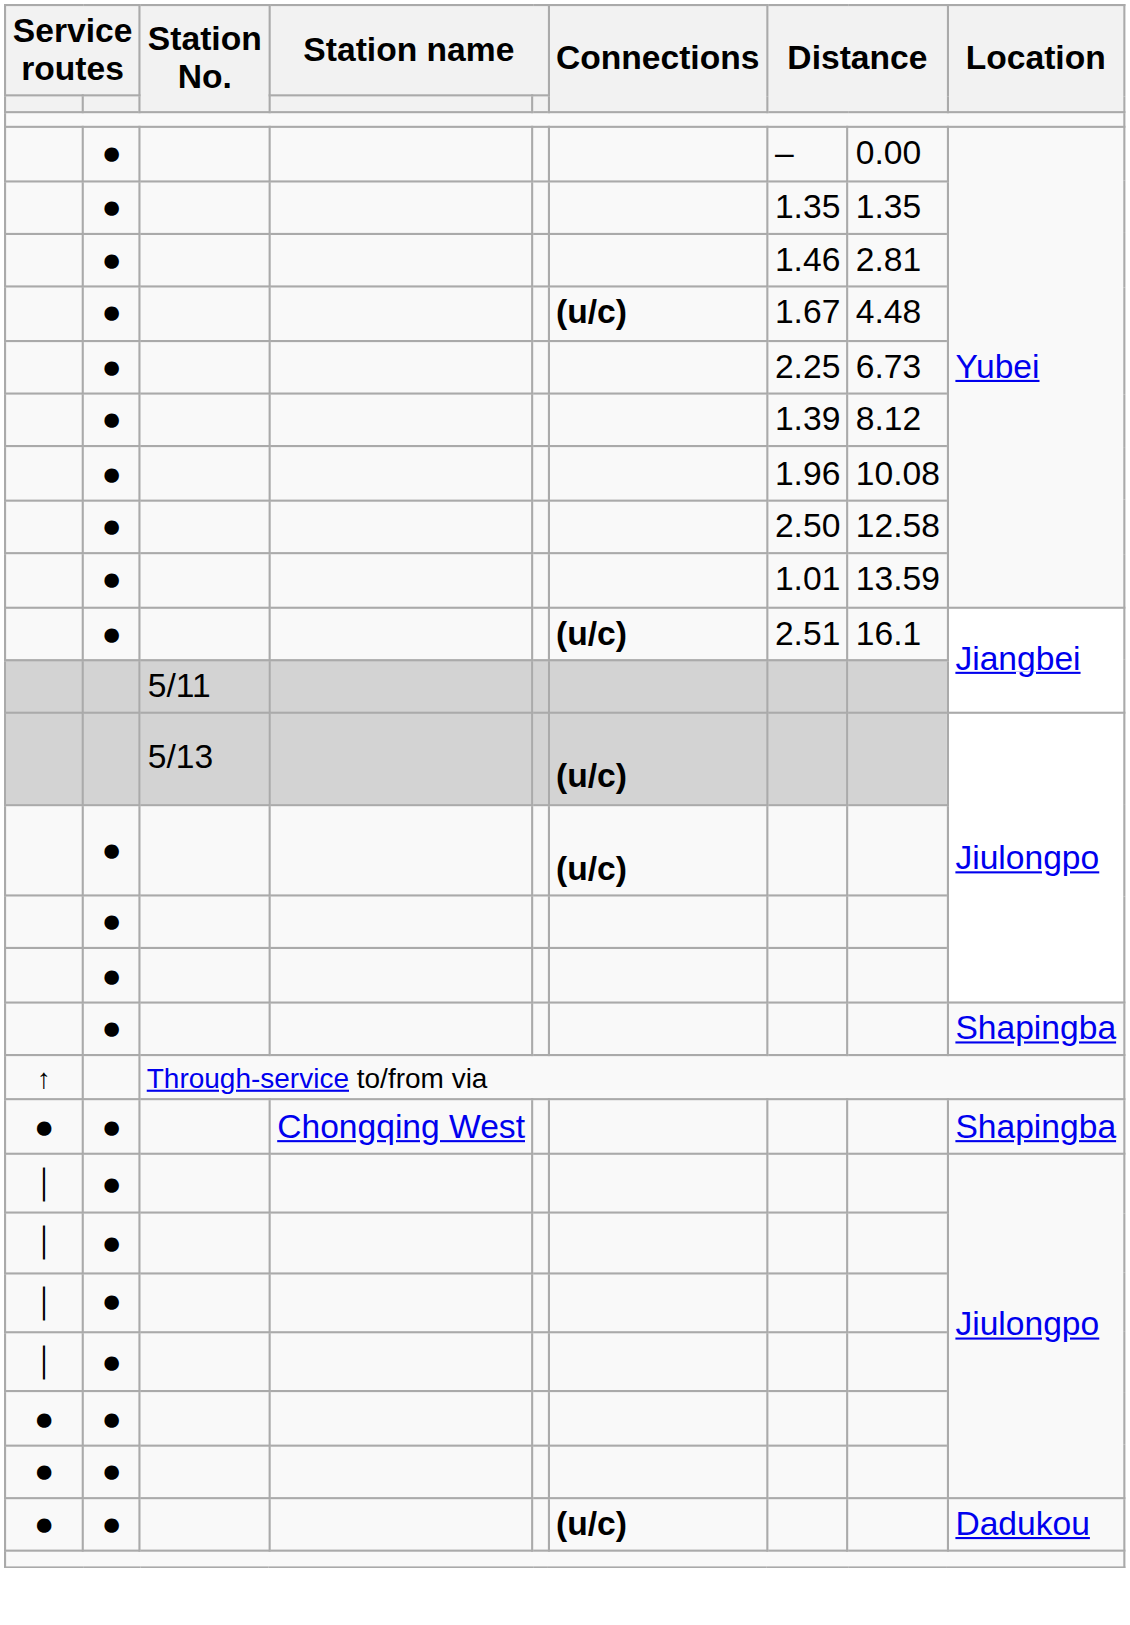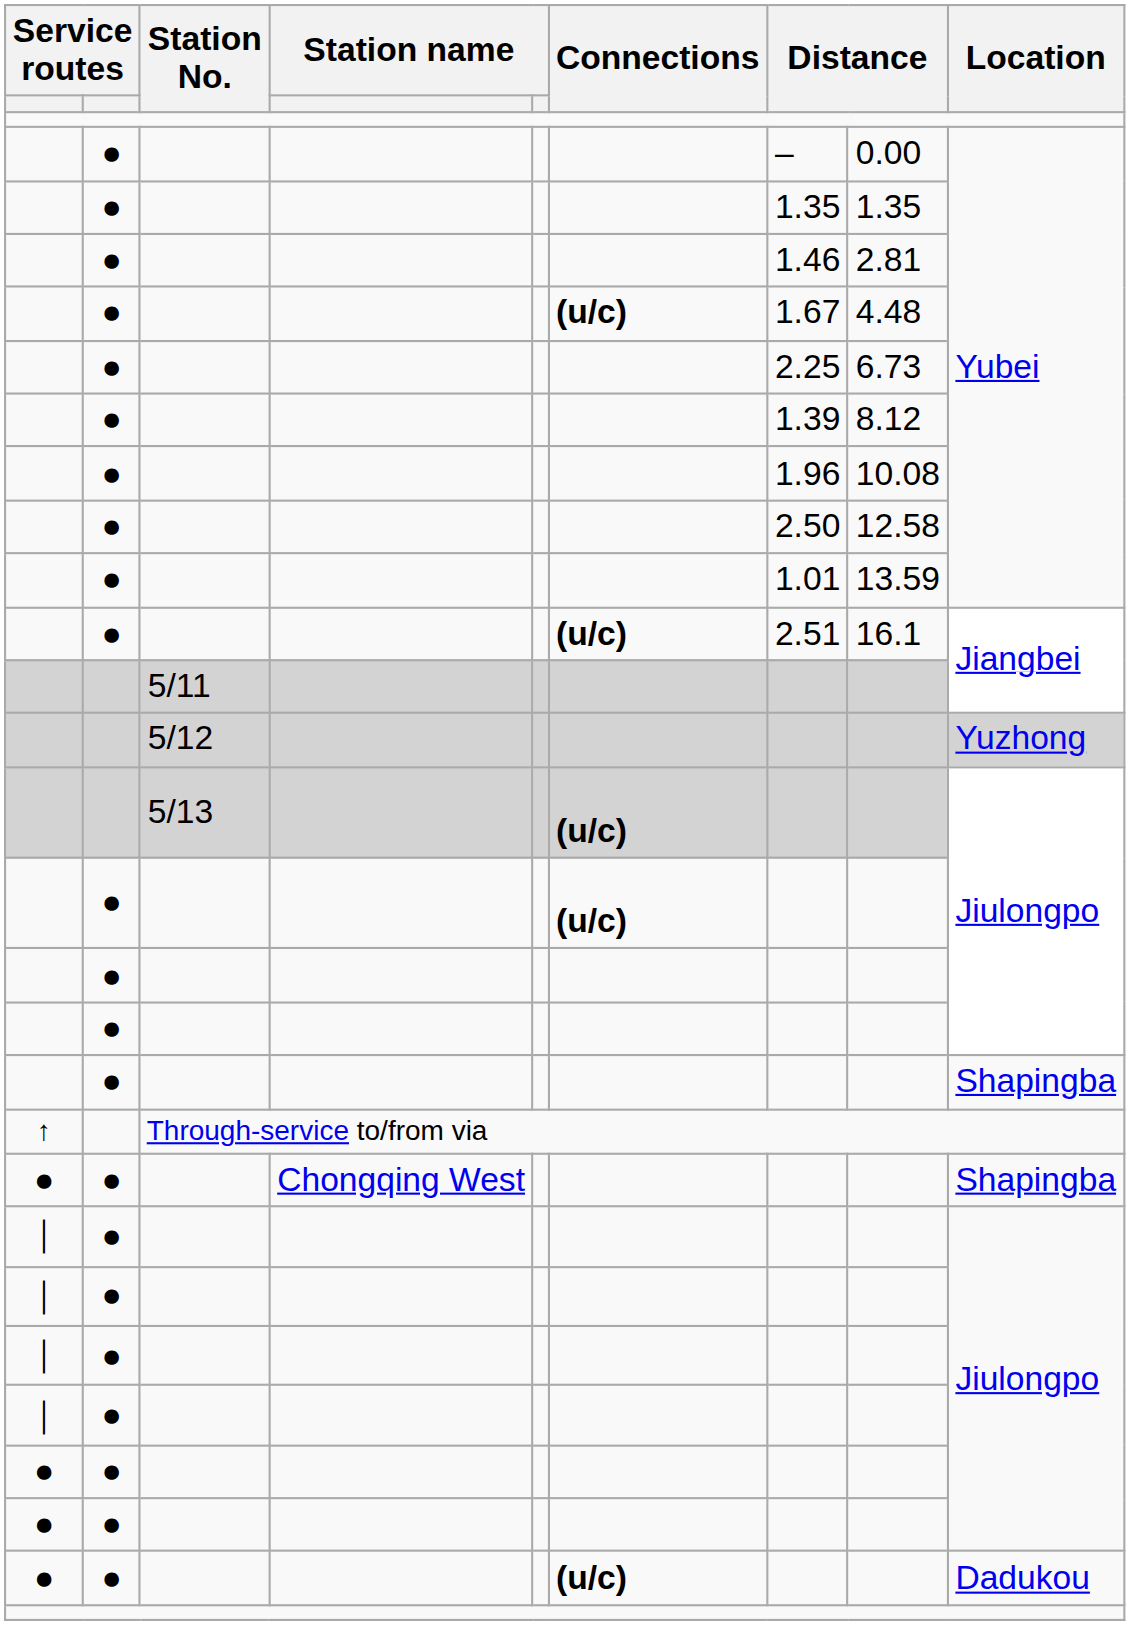+ row: (44, 740)
